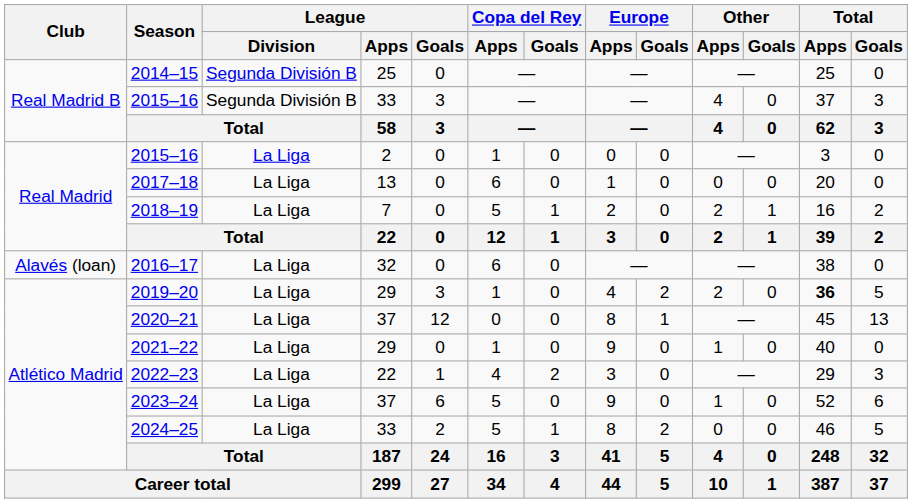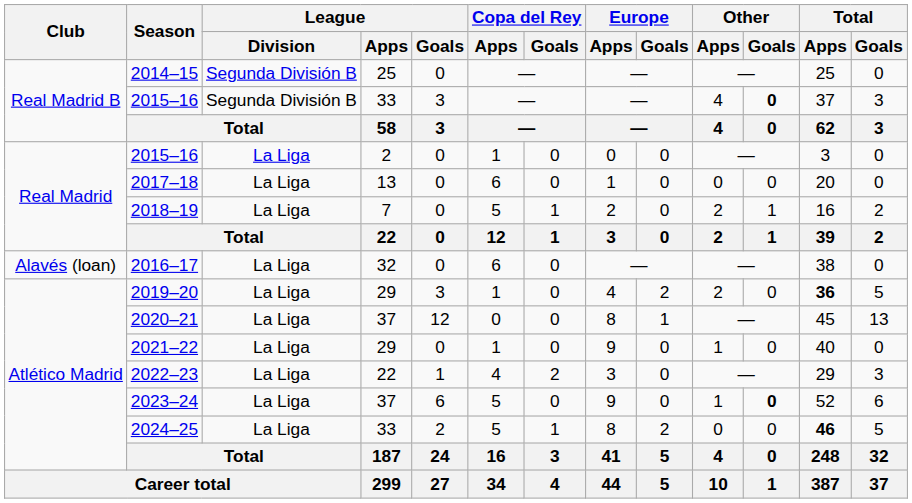(772, 100) normal -> (772, 100) bold
(772, 401) normal -> (772, 401) bold
(825, 429) normal -> (825, 429) bold
